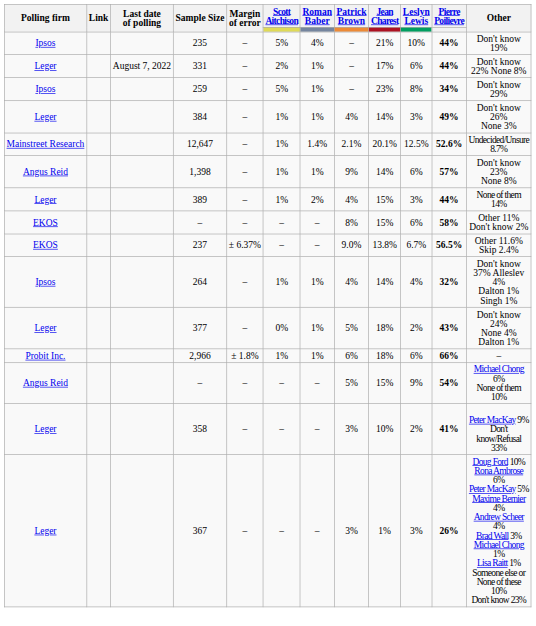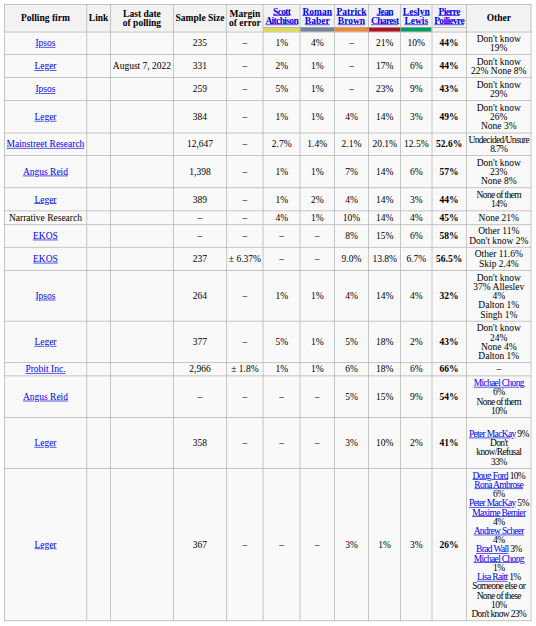(282, 44) 5% -> (282, 44) 1%
(416, 89) 8% -> (416, 89) 9%
(449, 89) 34% -> (449, 89) 43%
(282, 145) 1% -> (282, 145) 2.7%
(352, 172) 9% -> (352, 172) 7%
(385, 200) 15% -> (385, 200) 14%
+ row: (45, 218)
(282, 328) 0% -> (282, 342) 5%
